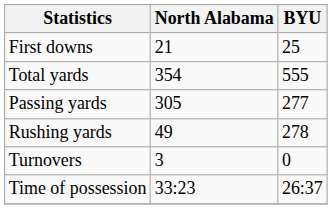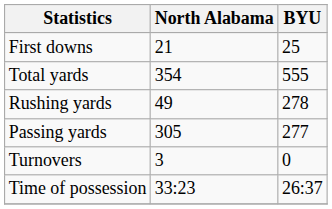rows swapped: (60, 132) <-> (58, 103)
